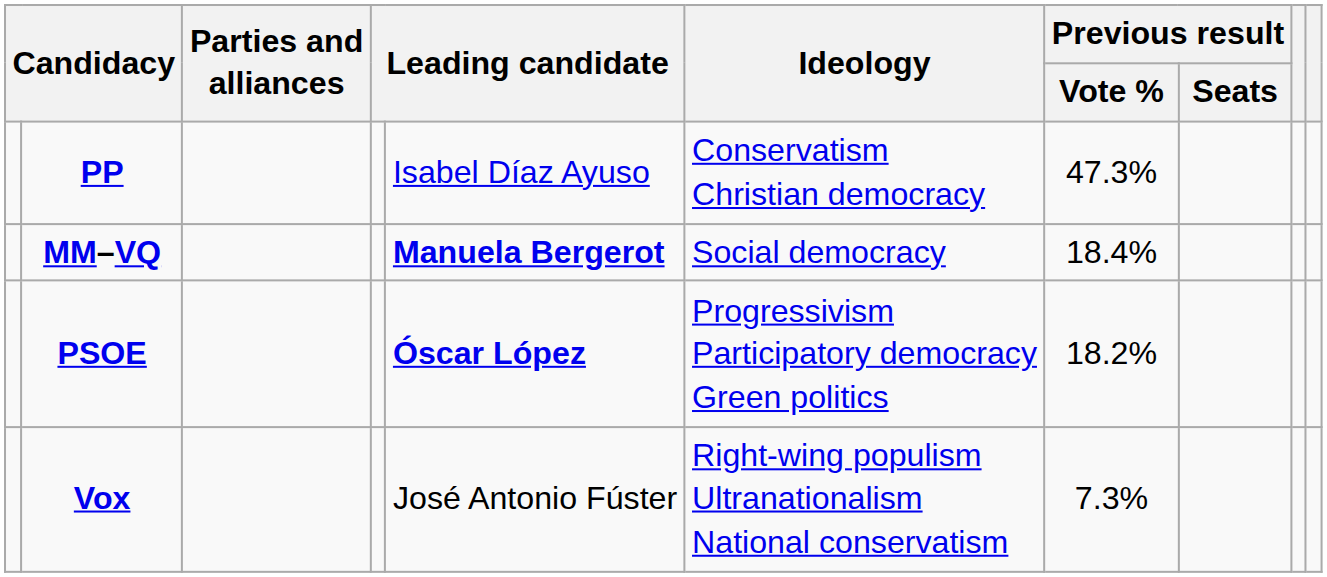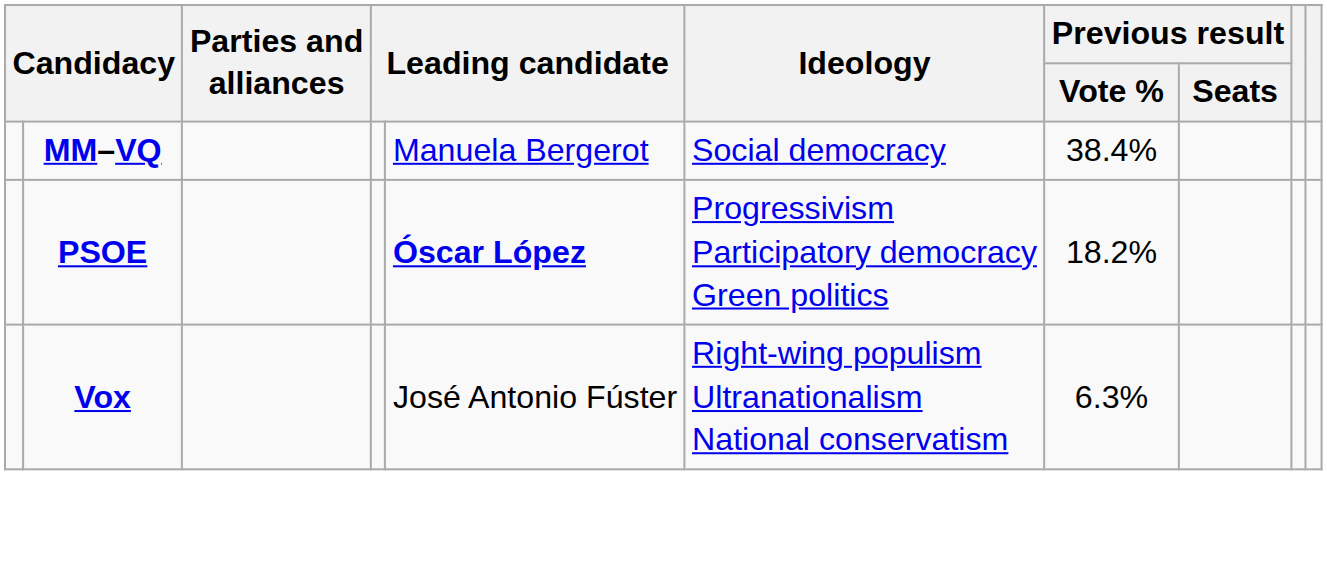- row: (102, 172)
(529, 252) bold -> (521, 150) normal
(1112, 252) 18.4% -> (1112, 150) 38.4%
(1112, 498) 7.3% -> (1112, 397) 6.3%
